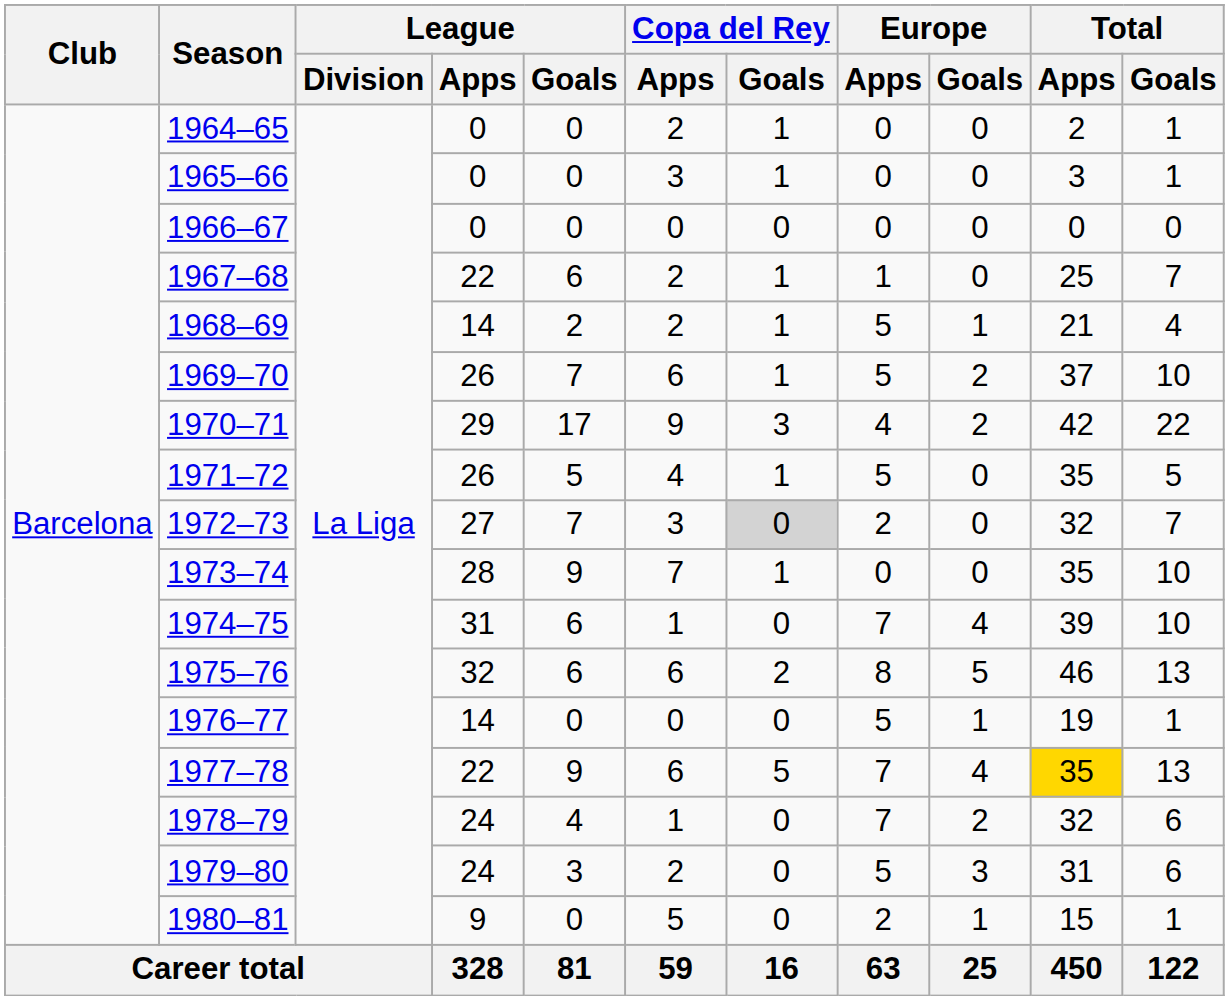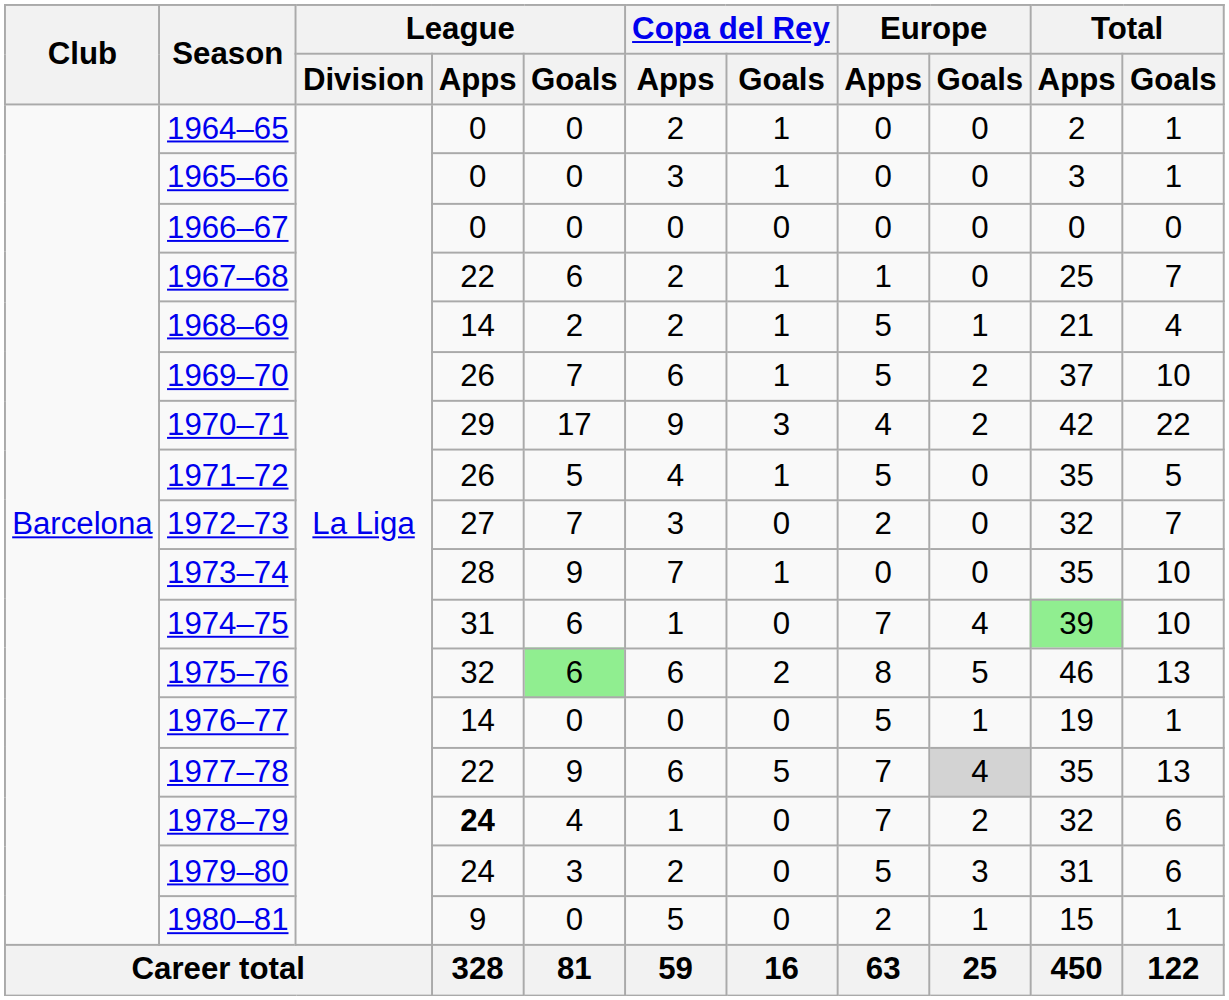(782, 524) lightgrey background -> (782, 524) no background
(1077, 623) no background -> (1077, 623) lightgreen background
(574, 672) no background -> (574, 672) lightgreen background
(980, 771) no background -> (980, 771) lightgrey background
(1077, 771) gold background -> (1077, 771) no background
(478, 820) normal -> (478, 820) bold
